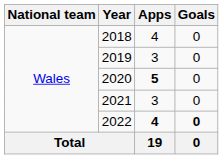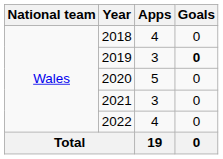(196, 57) normal -> (196, 57) bold
(155, 79) bold -> (155, 79) normal
(155, 121) bold -> (155, 121) normal
(196, 121) bold -> (196, 121) normal
